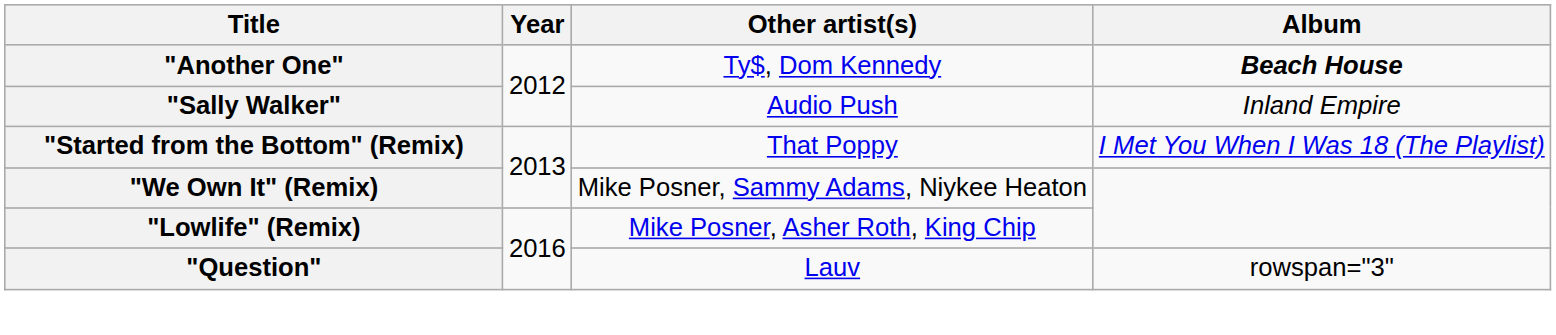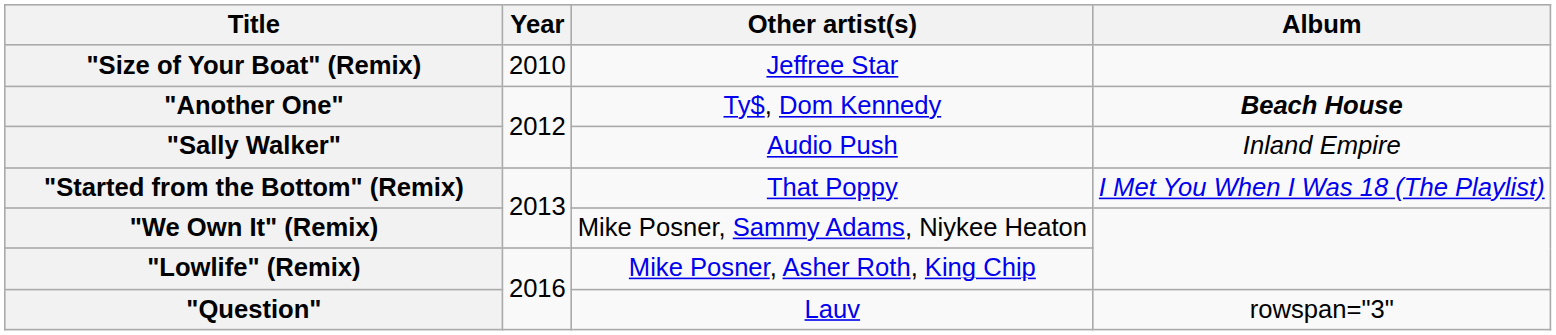+ row: (254, 65)
